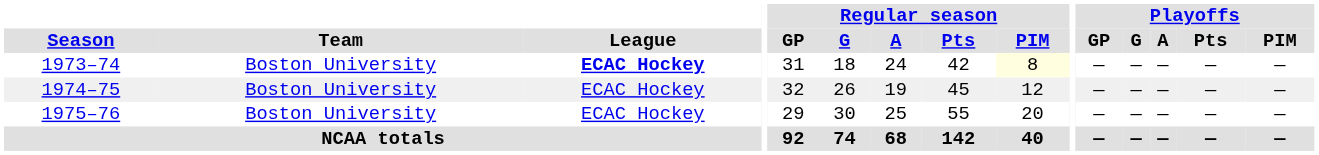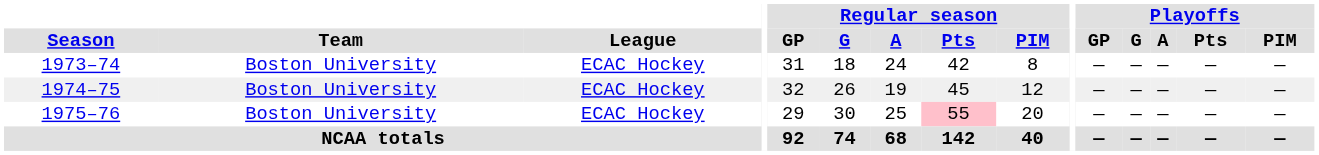(643, 65) bold -> (643, 65) normal
(1033, 65) lightyellow background -> (1033, 65) no background
(958, 114) no background -> (958, 114) pink background
